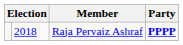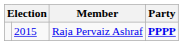(25, 31) 2018 -> (25, 31) 2015
